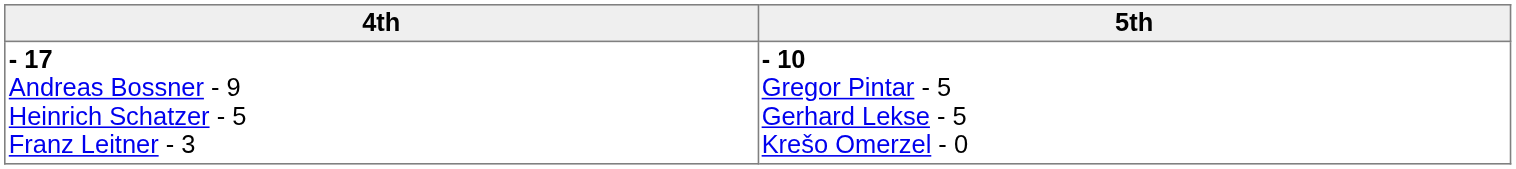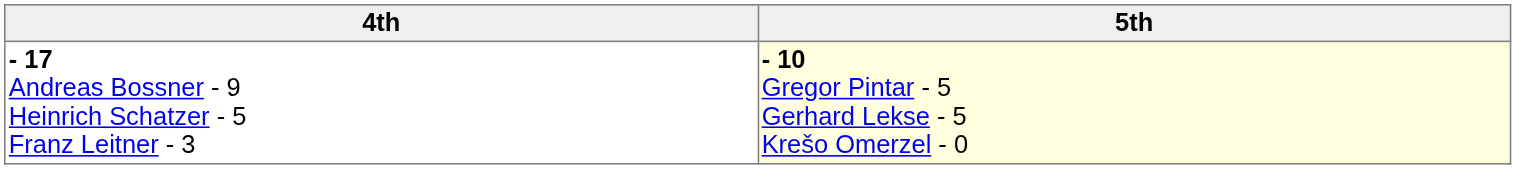(865, 102) no background -> (865, 102) lightyellow background
